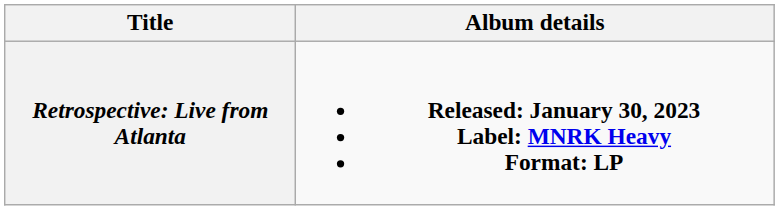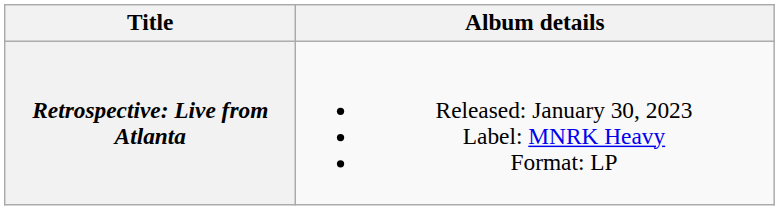(535, 136) bold -> (535, 136) normal
